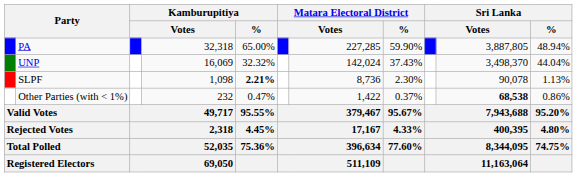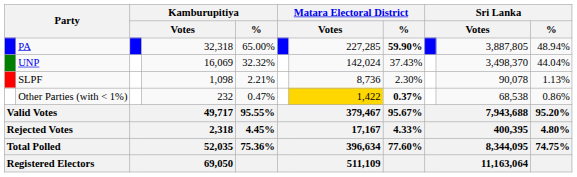(406, 46) normal -> (405, 46) bold
(260, 79) bold -> (261, 79) normal
(369, 96) no background -> (369, 96) gold background
(409, 96) normal -> (408, 96) bold
(513, 96) bold -> (513, 96) normal
